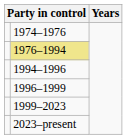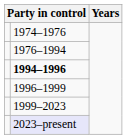(39, 50) khaki background -> (39, 50) no background
(39, 69) normal -> (39, 69) bold
(45, 124) no background -> (45, 124) lavender background
